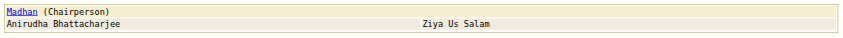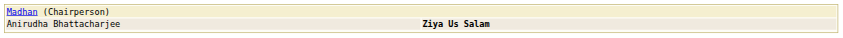(456, 24) normal -> (456, 24) bold
